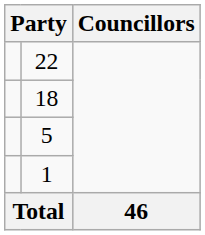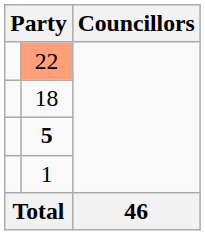(47, 60) no background -> (47, 60) lightsalmon background
(47, 135) normal -> (47, 135) bold
